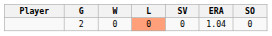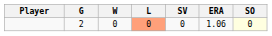(216, 24) 1.04 -> (216, 24) 1.06
(250, 24) no background -> (250, 24) lightyellow background
